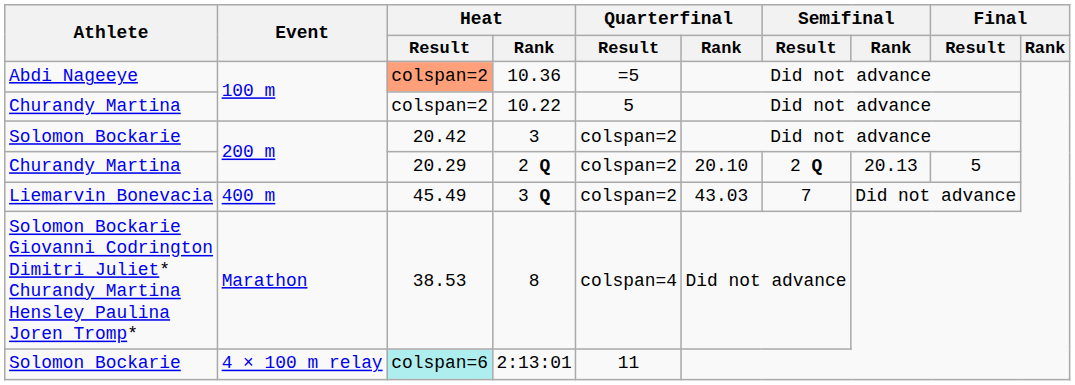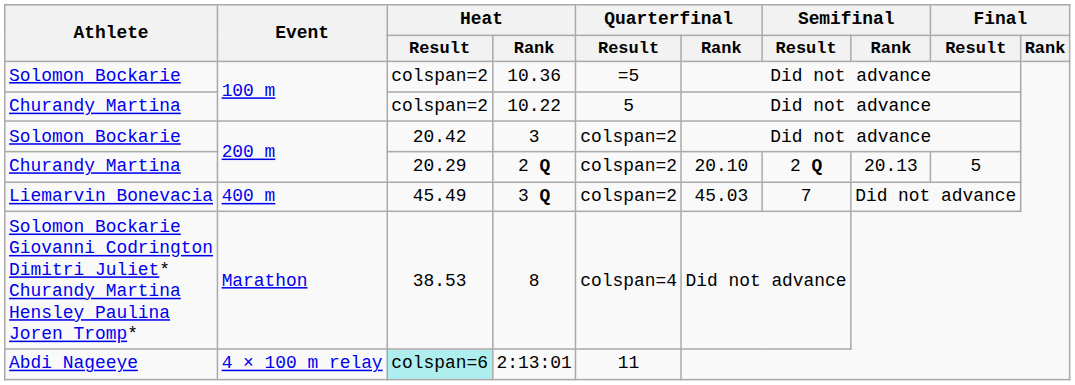(73, 76) Abdi Nageeye -> (95, 76) Solomon Bockarie
(440, 76) lightsalmon background -> (440, 76) no background
(721, 197) 43.03 -> (721, 197) 45.03
(95, 364) Solomon Bockarie -> (73, 364) Abdi Nageeye
